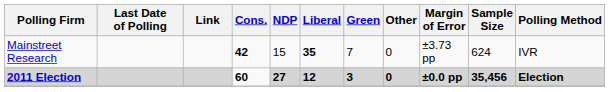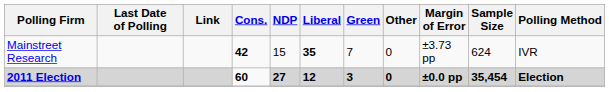(489, 77) 35,456 -> (489, 77) 35,454
